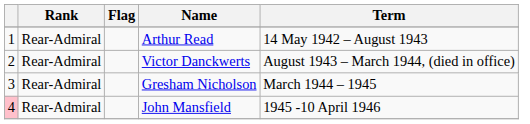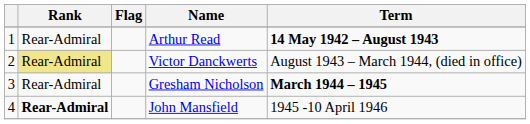(345, 38) normal -> (354, 38) bold
(61, 61) no background -> (61, 61) khaki background
(320, 84) normal -> (329, 84) bold
(11, 107) pink background -> (11, 107) no background
(61, 107) normal -> (65, 107) bold
